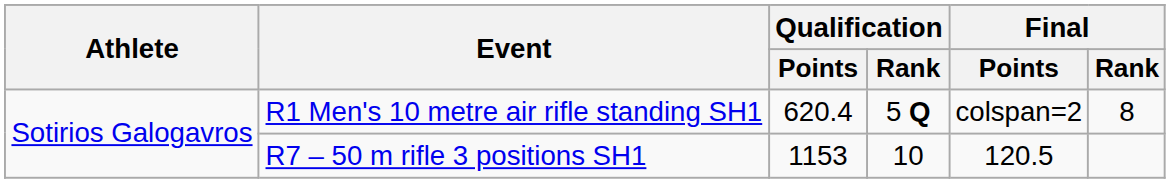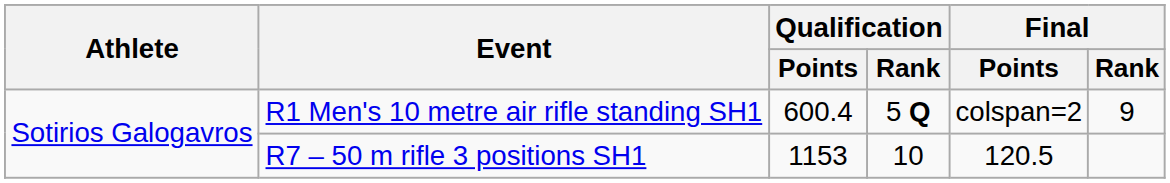(818, 112) 620.4 -> (818, 112) 600.4
(1127, 112) 8 -> (1127, 112) 9
